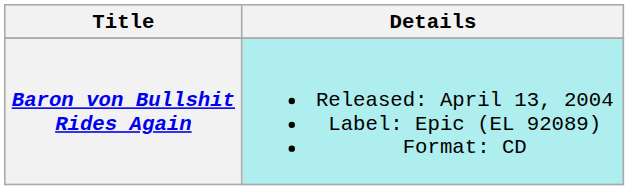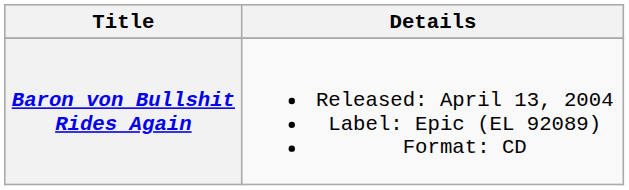(433, 124) paleturquoise background -> (433, 124) no background
